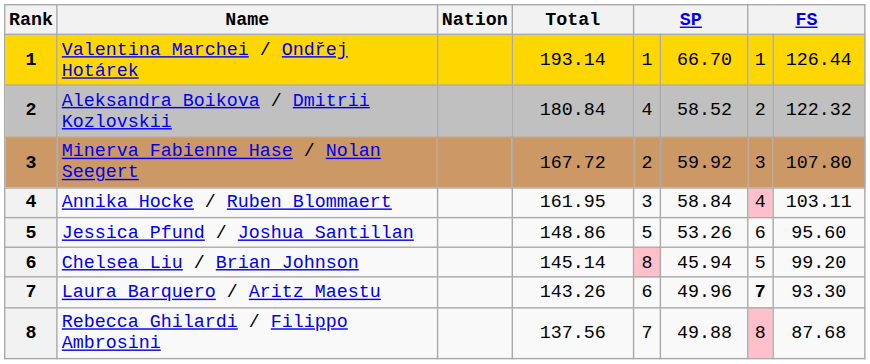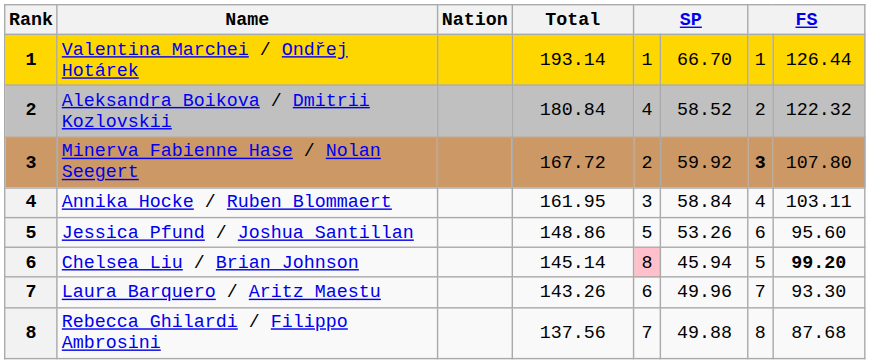(760, 162) normal -> (760, 162) bold
(760, 203) pink background -> (760, 203) no background
(819, 262) normal -> (819, 262) bold
(760, 292) bold -> (760, 292) normal
(760, 333) pink background -> (760, 333) no background
